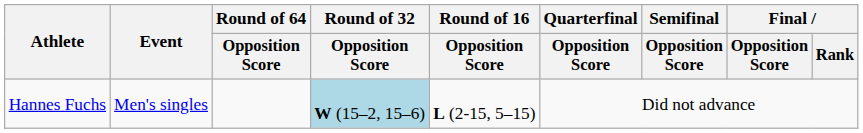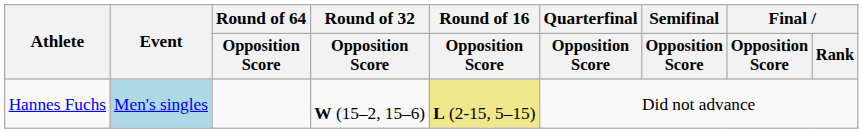(161, 104) no background -> (161, 104) lightblue background
(370, 114) lightblue background -> (370, 114) no background
(484, 114) no background -> (484, 114) khaki background
